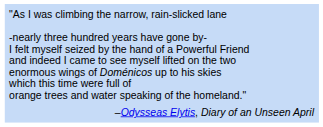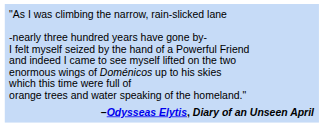(214, 112) normal -> (207, 112) bold
